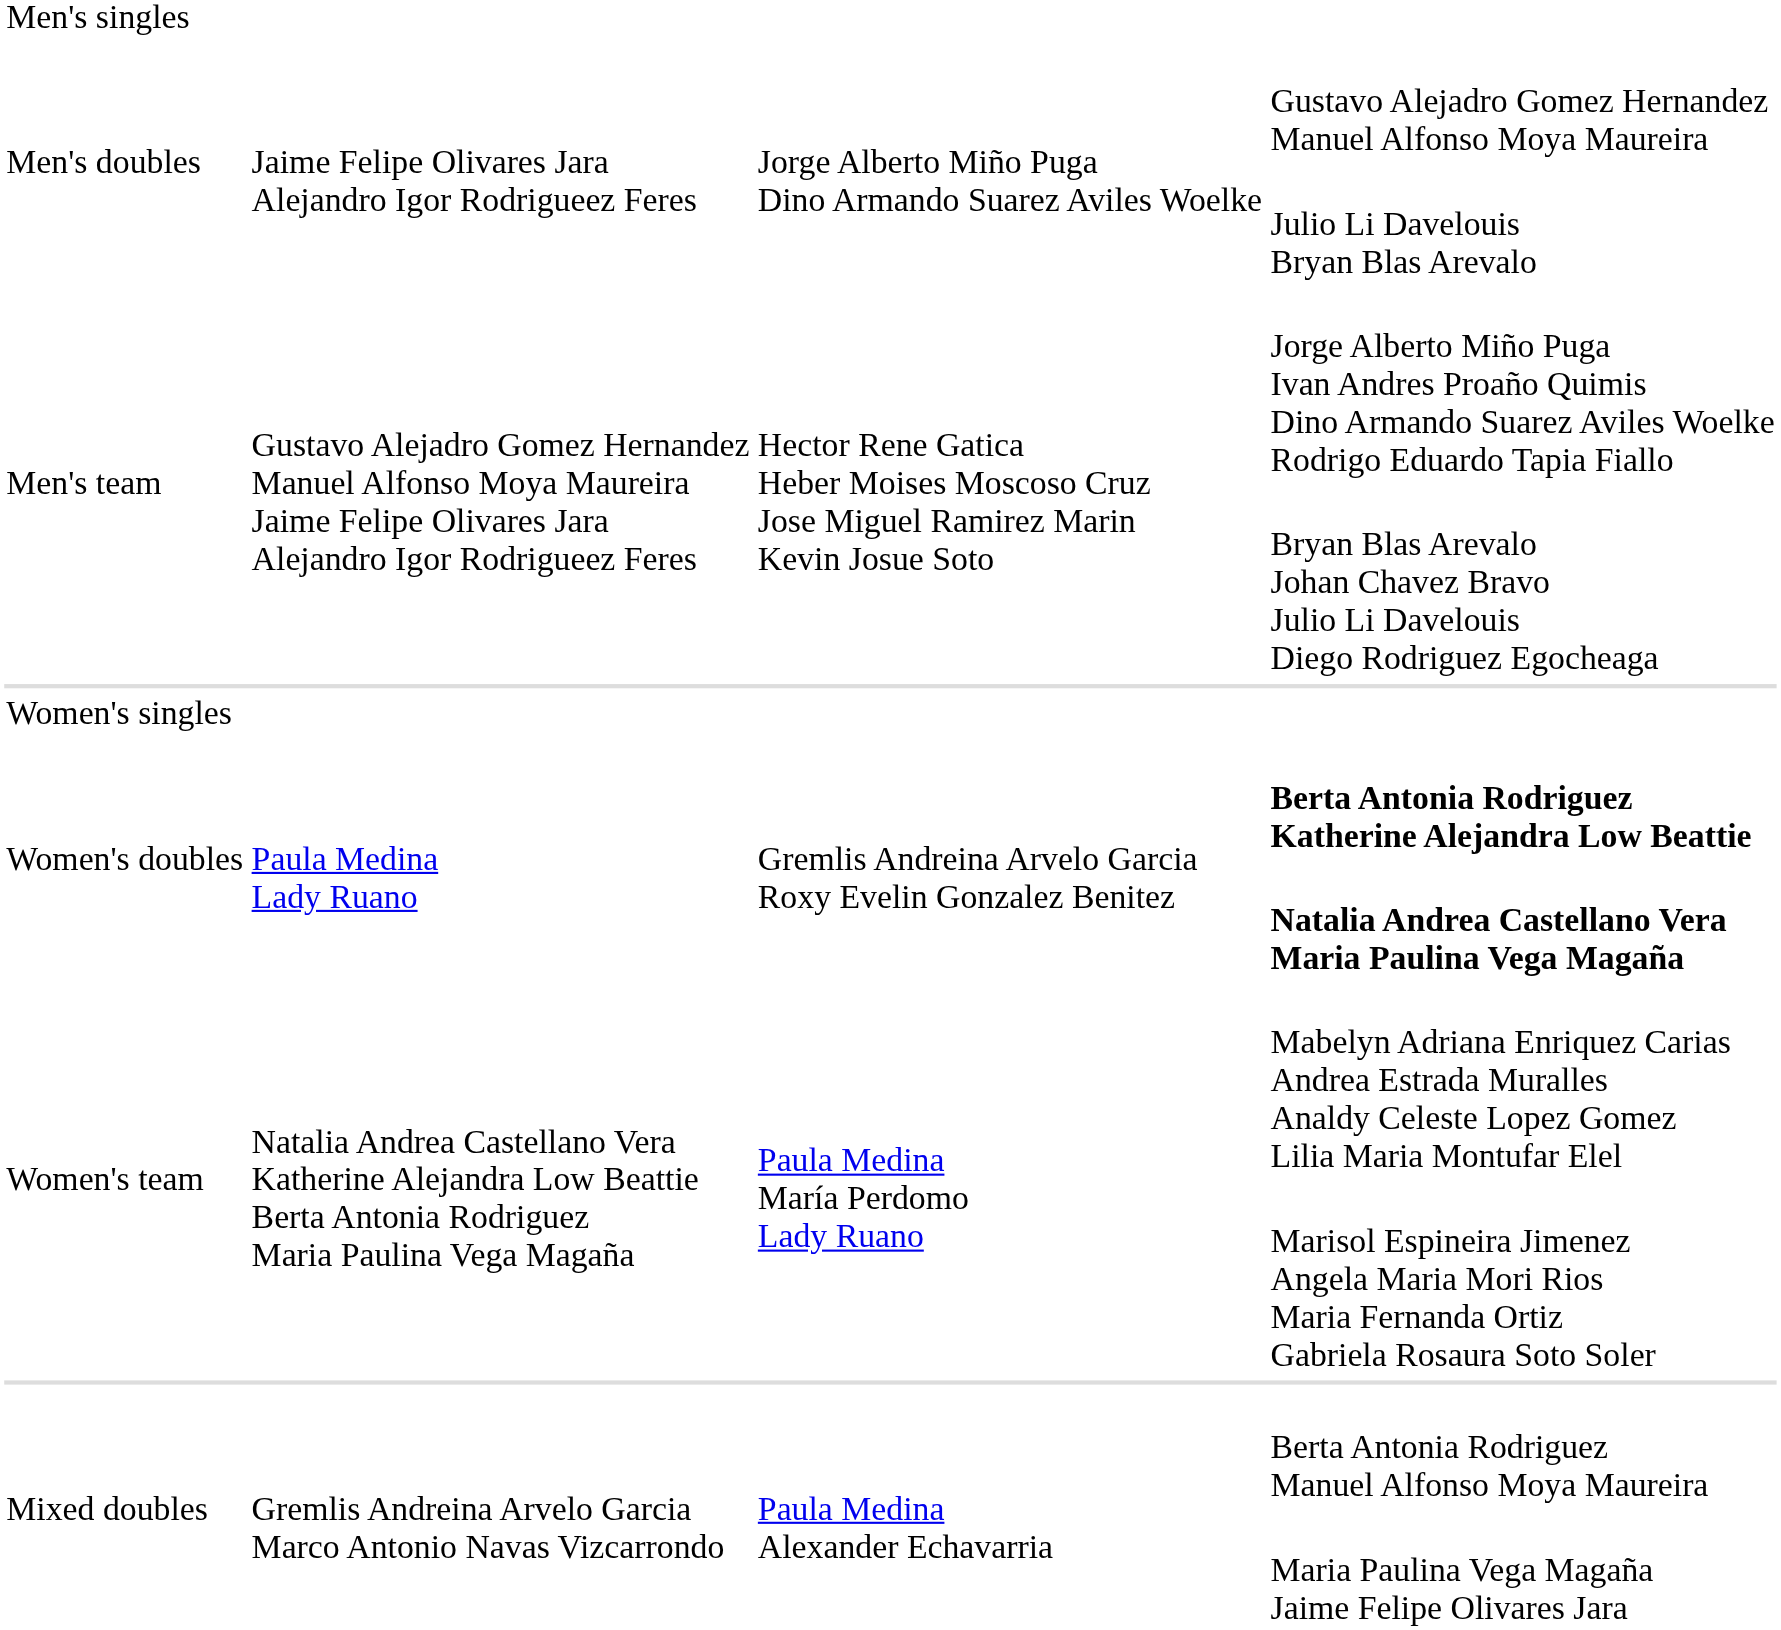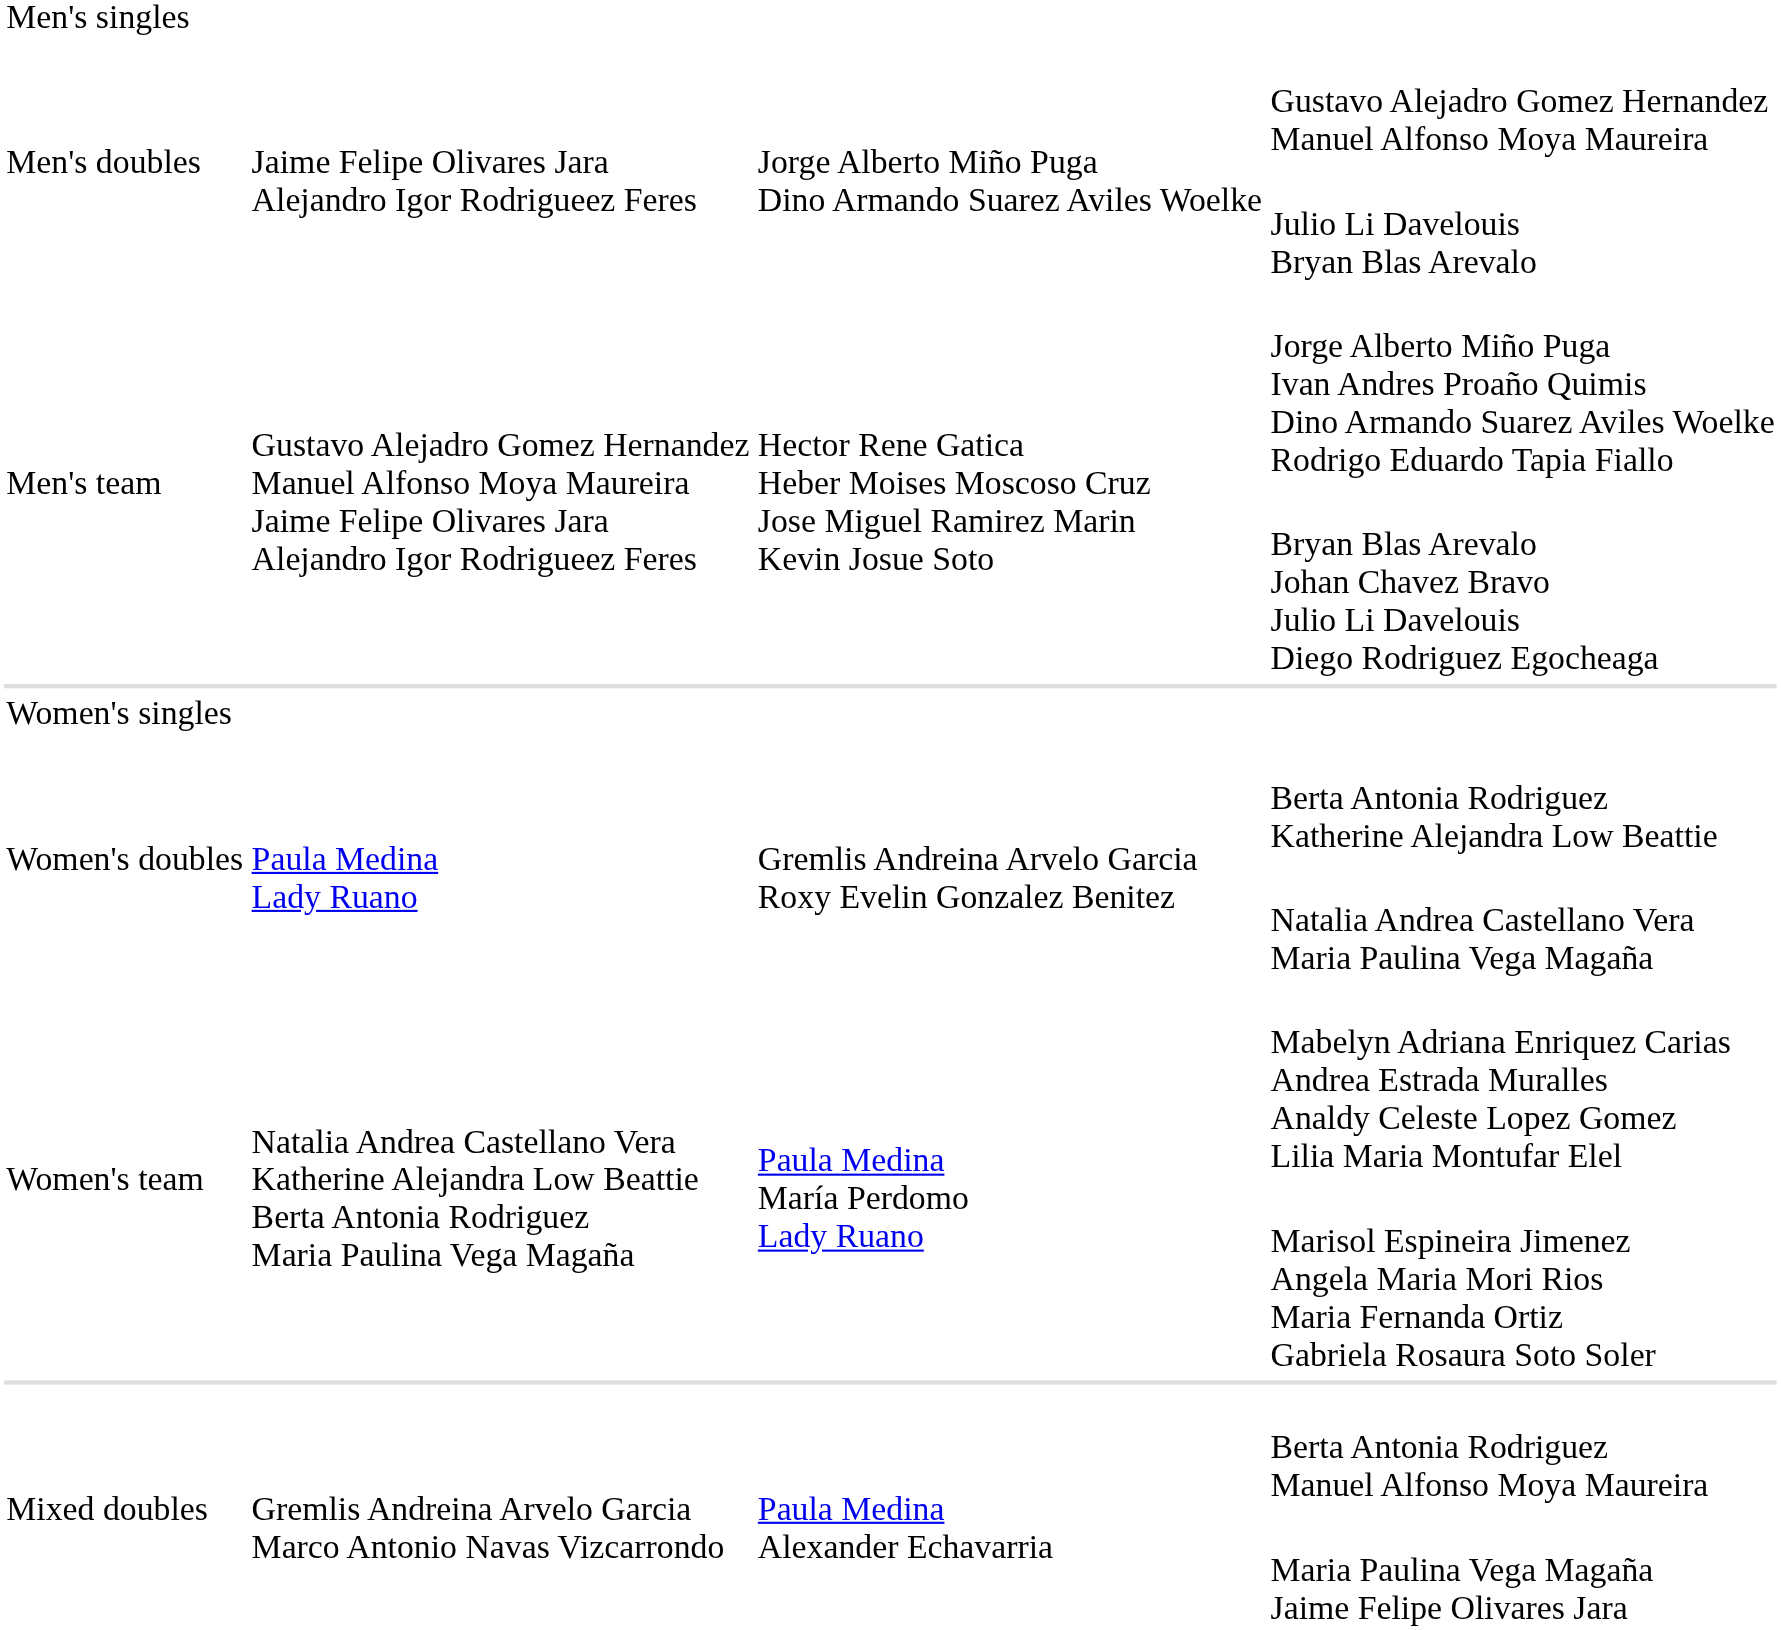(1511, 816) bold -> (1494, 816) normal
(1499, 938) bold -> (1483, 938) normal
